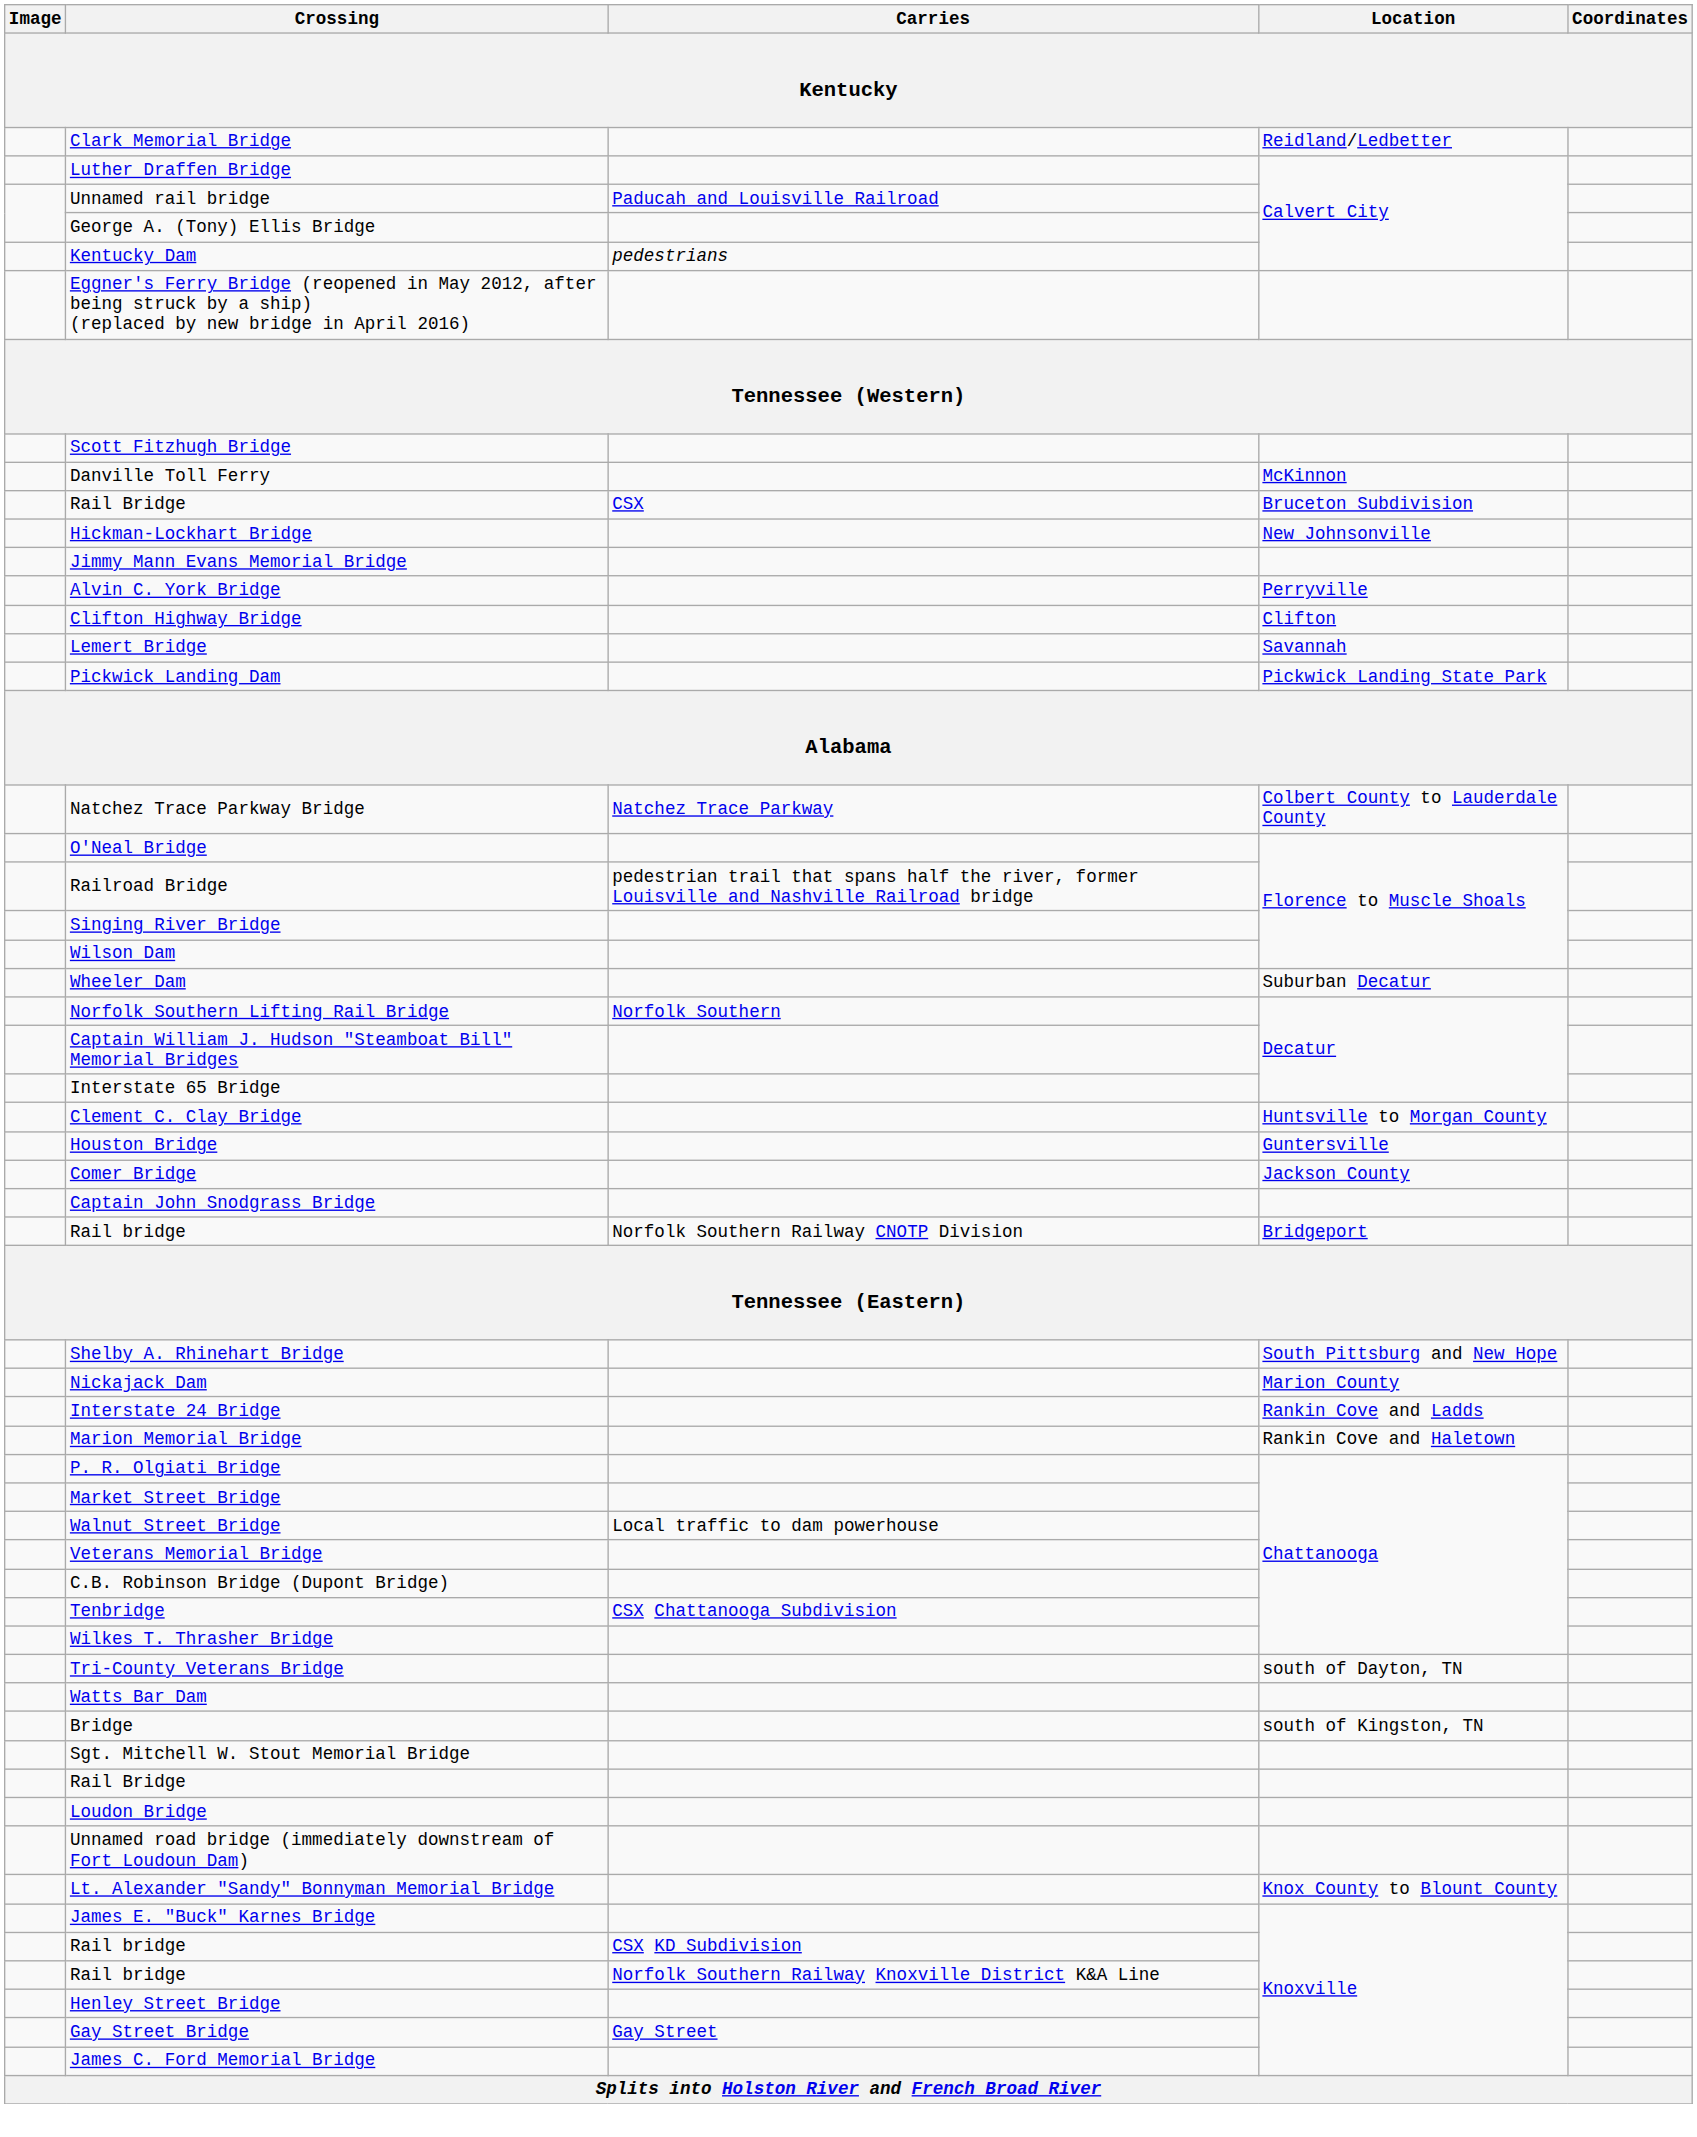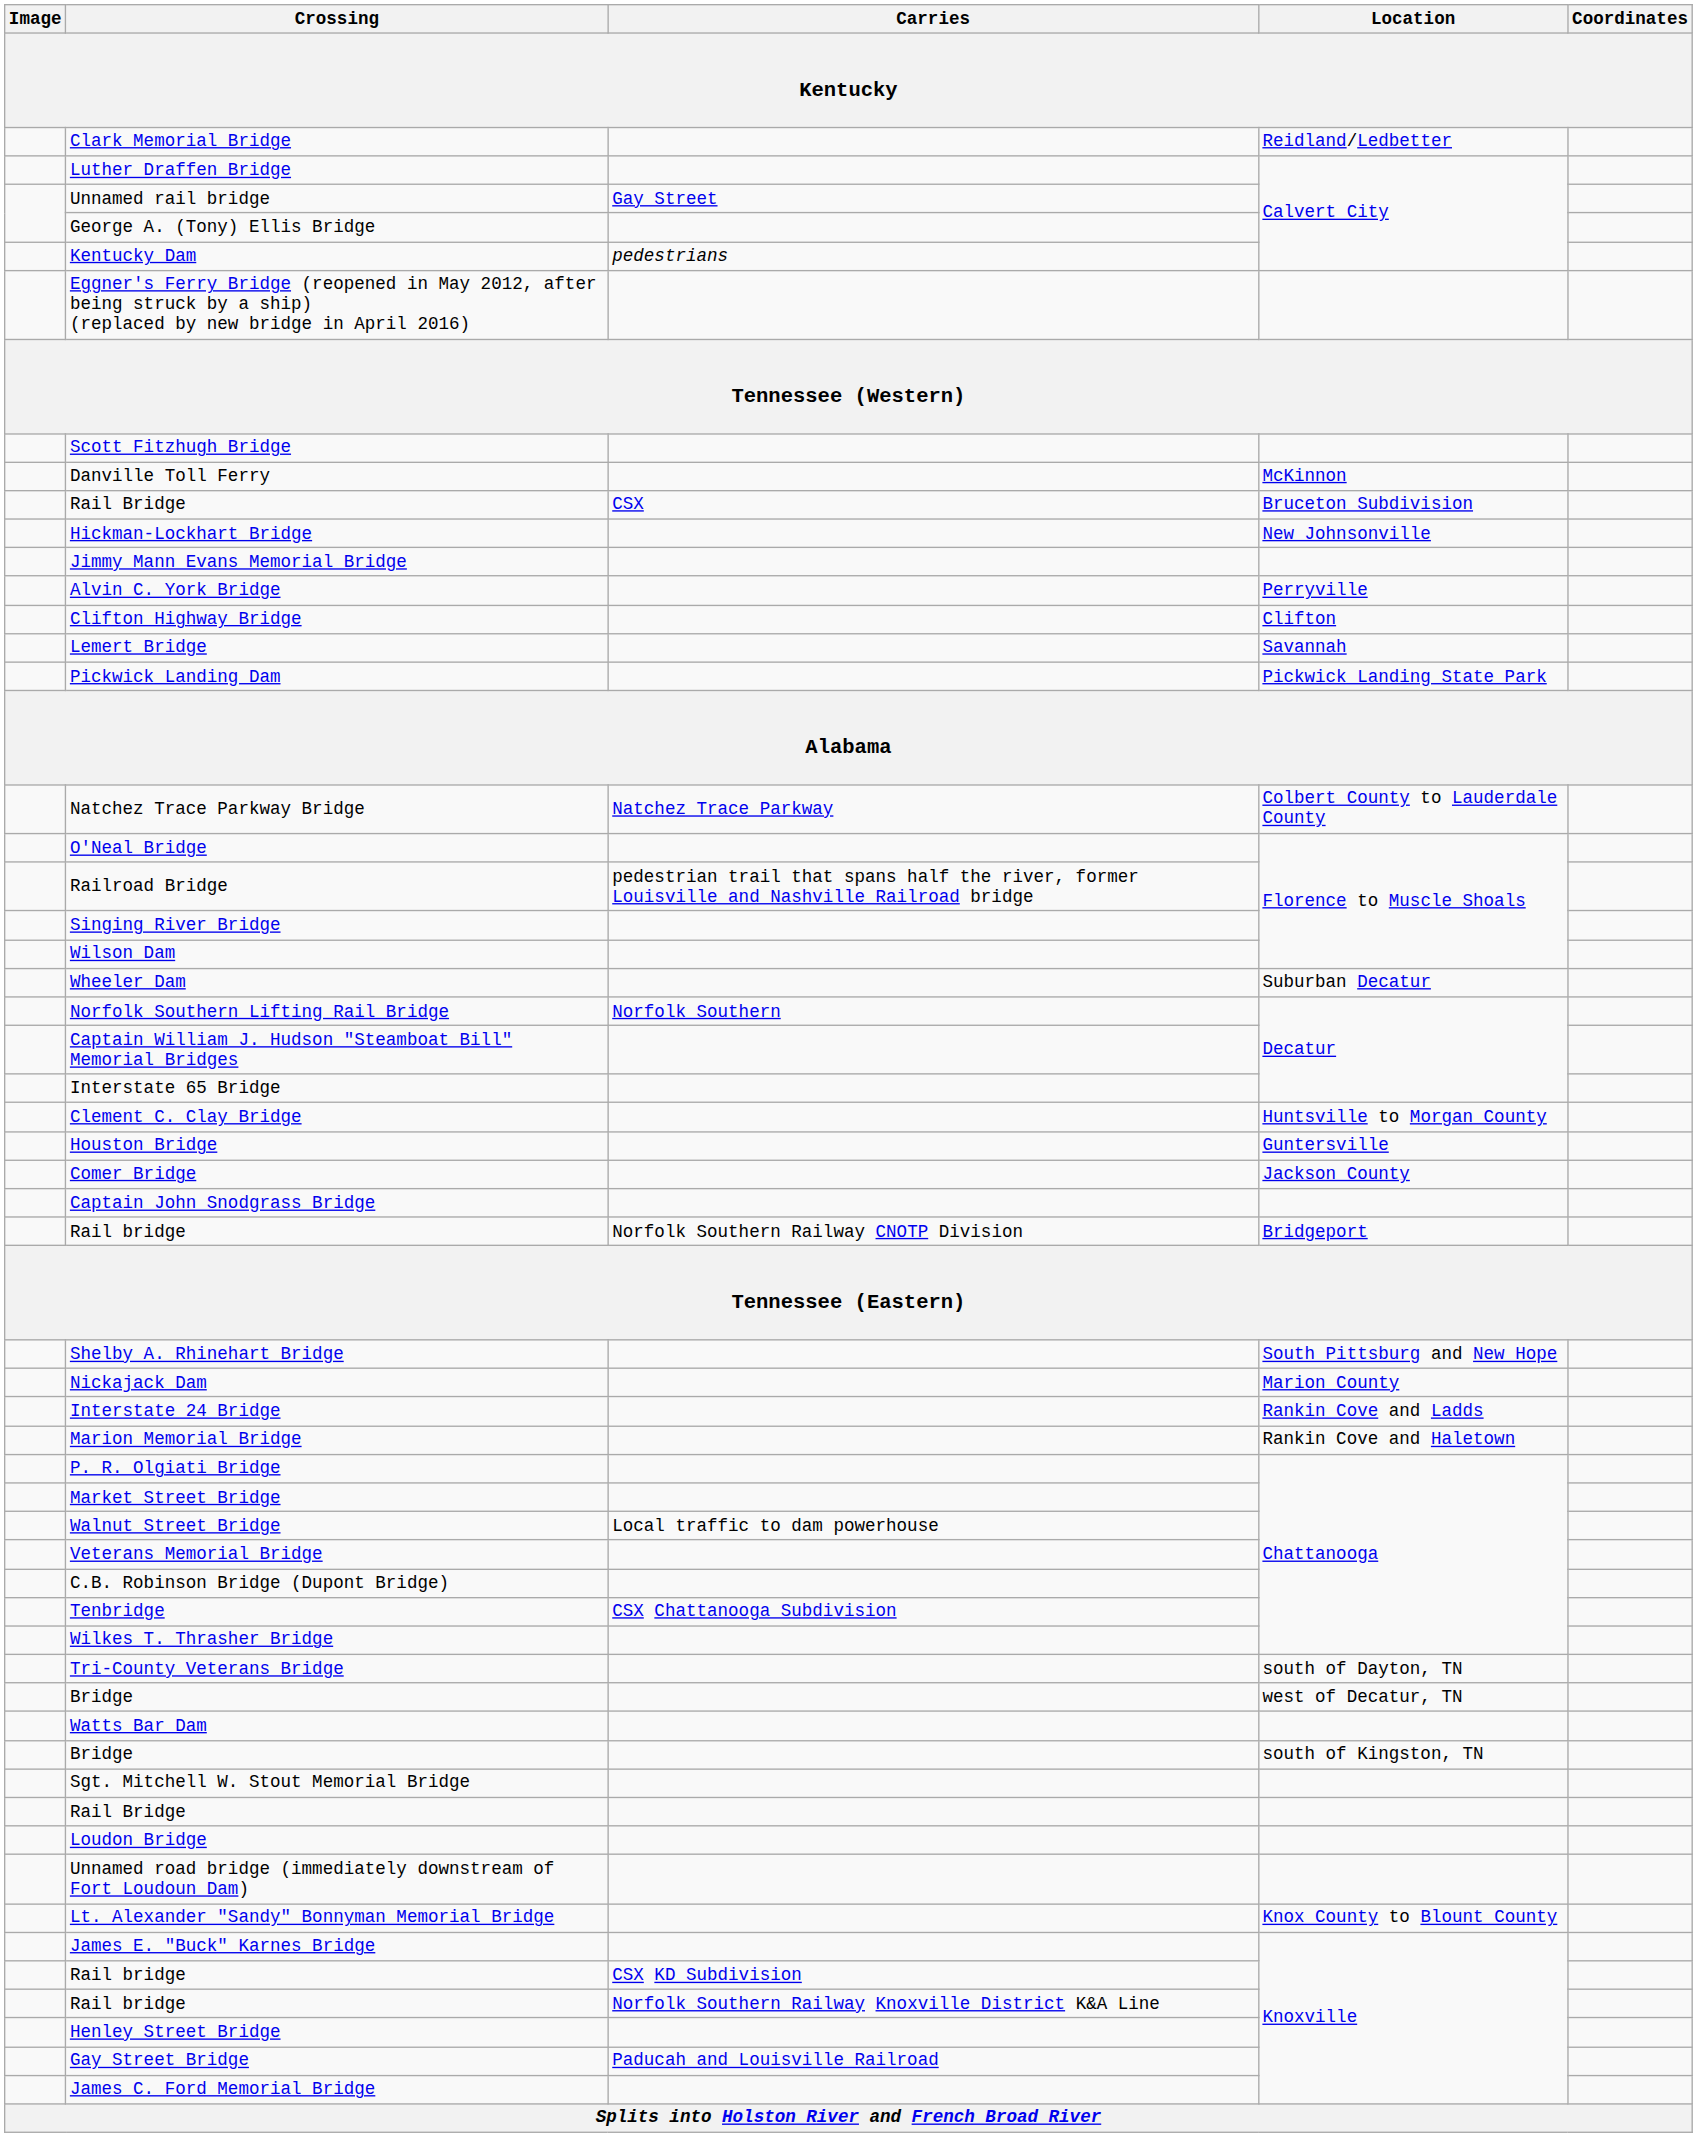(775, 199) Paducah and Louisville Railroad -> (665, 199) Gay Street
+ row: (101, 1697)
(665, 2032) Gay Street -> (775, 2061) Paducah and Louisville Railroad
